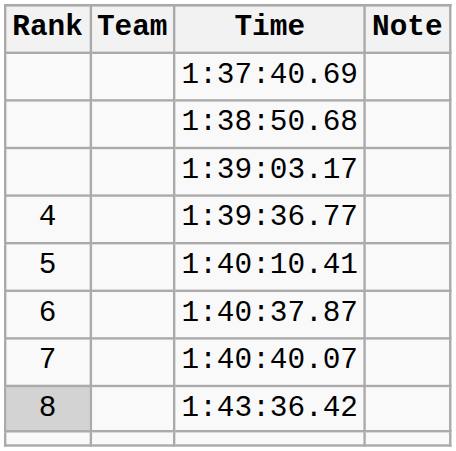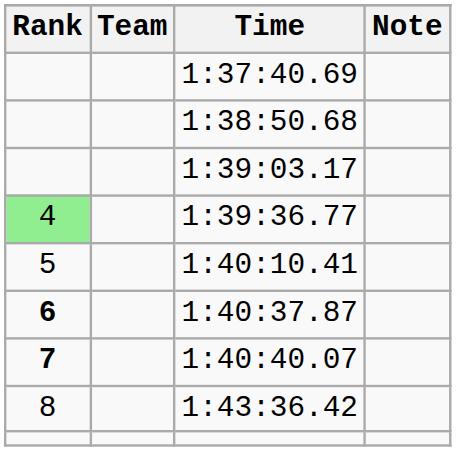(48, 219) no background -> (48, 219) lightgreen background
(48, 314) normal -> (48, 314) bold
(48, 361) normal -> (48, 361) bold
(48, 409) lightgrey background -> (48, 409) no background
